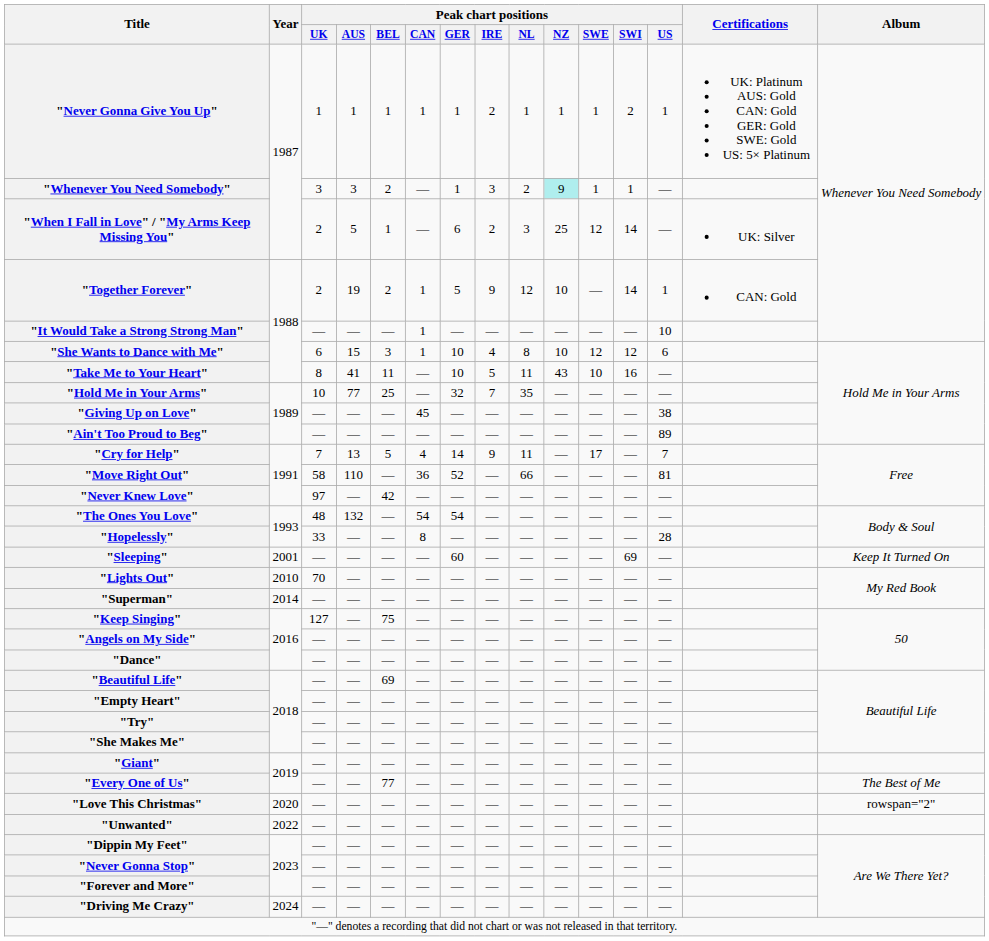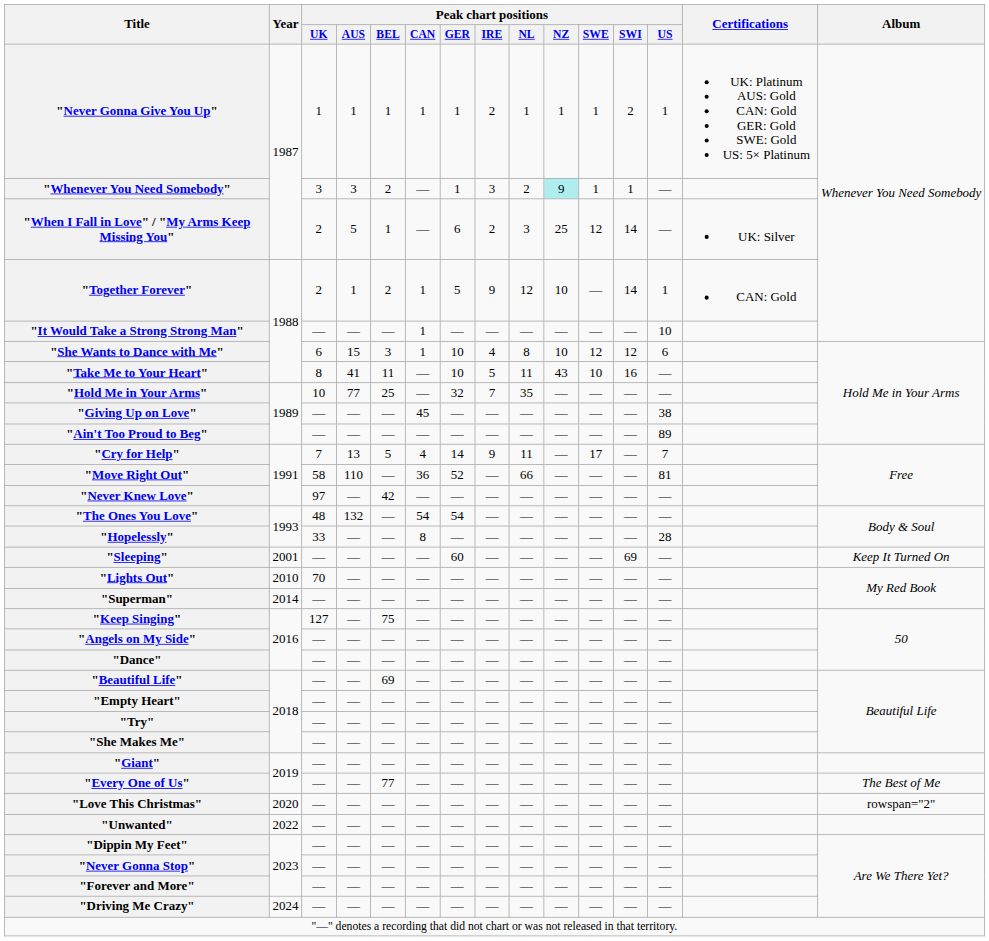(353, 290) 19 -> (353, 290) 1
